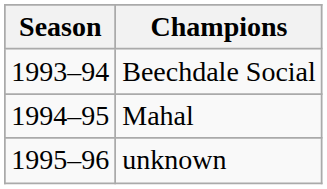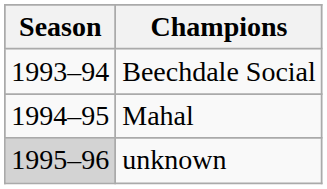(60, 159) no background -> (60, 159) lightgrey background
